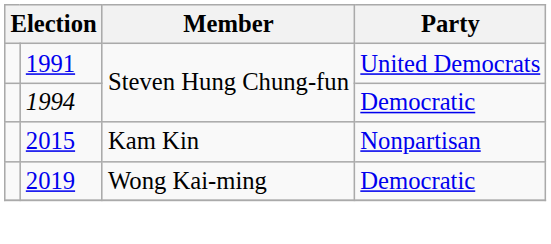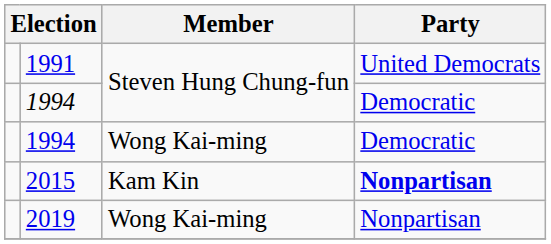+ row: (50, 141)
(421, 141) normal -> (426, 180) bold
(418, 180) Democratic -> (421, 219) Nonpartisan
